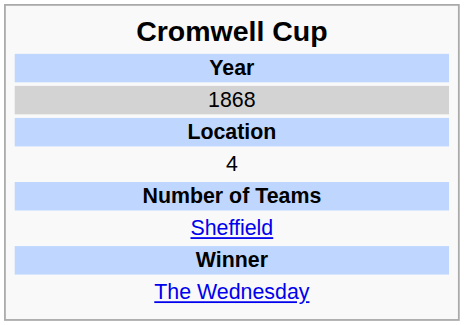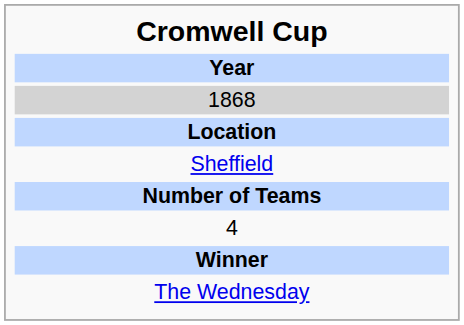(232, 165) 4 -> (232, 165) Sheffield
(232, 229) Sheffield -> (232, 229) 4
